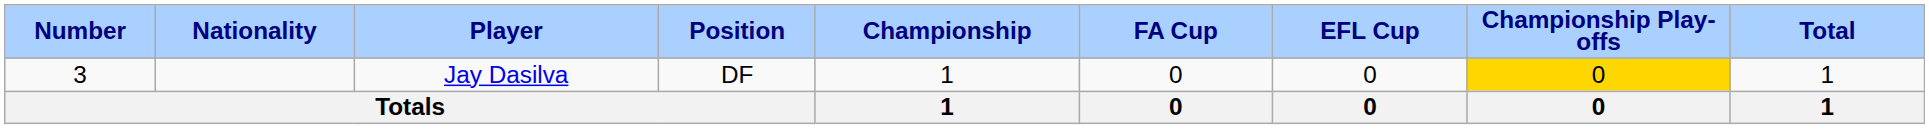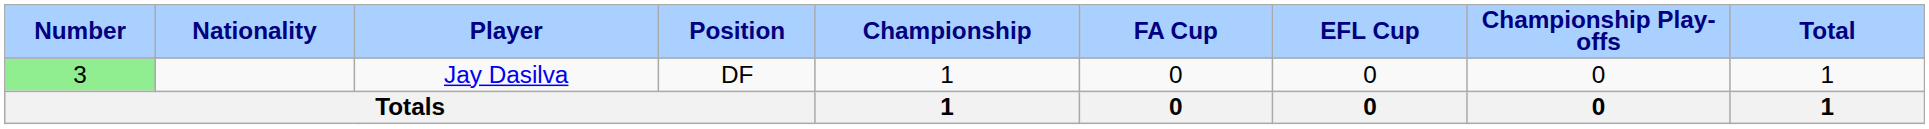(80, 74) no background -> (80, 74) lightgreen background
(1599, 74) gold background -> (1599, 74) no background
